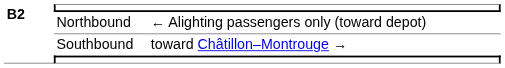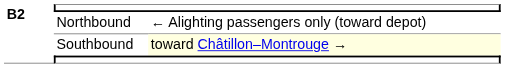(249, 44) no background -> (249, 44) lightyellow background
